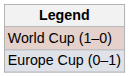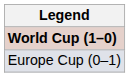(60, 38) normal -> (62, 38) bold
